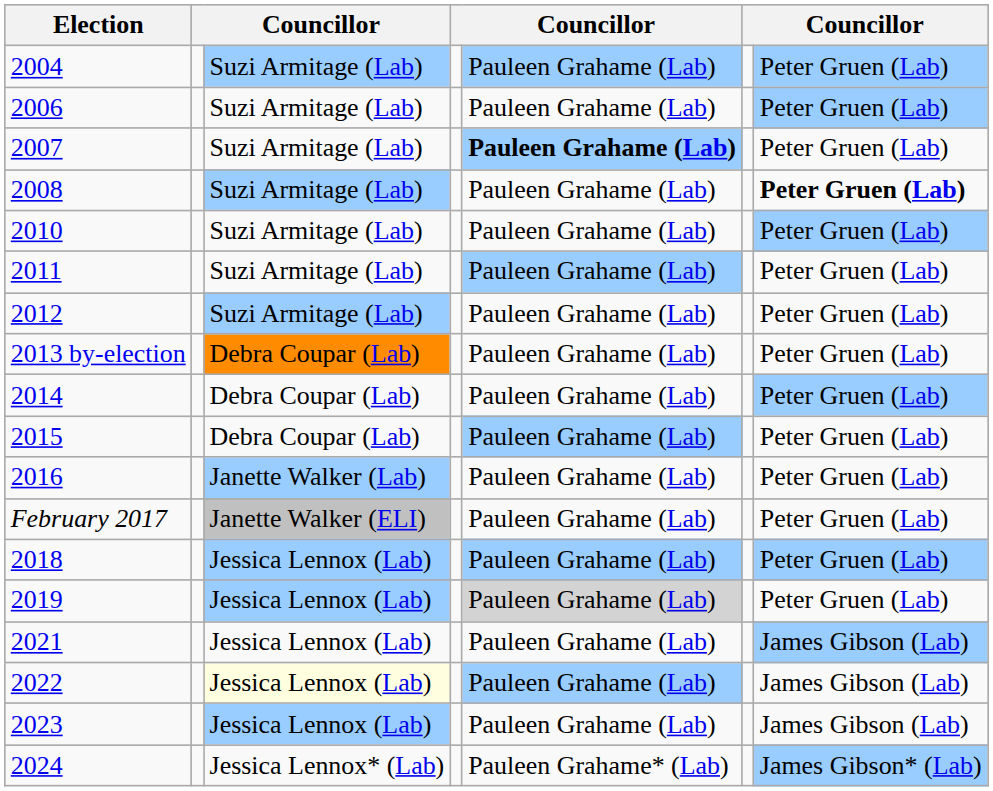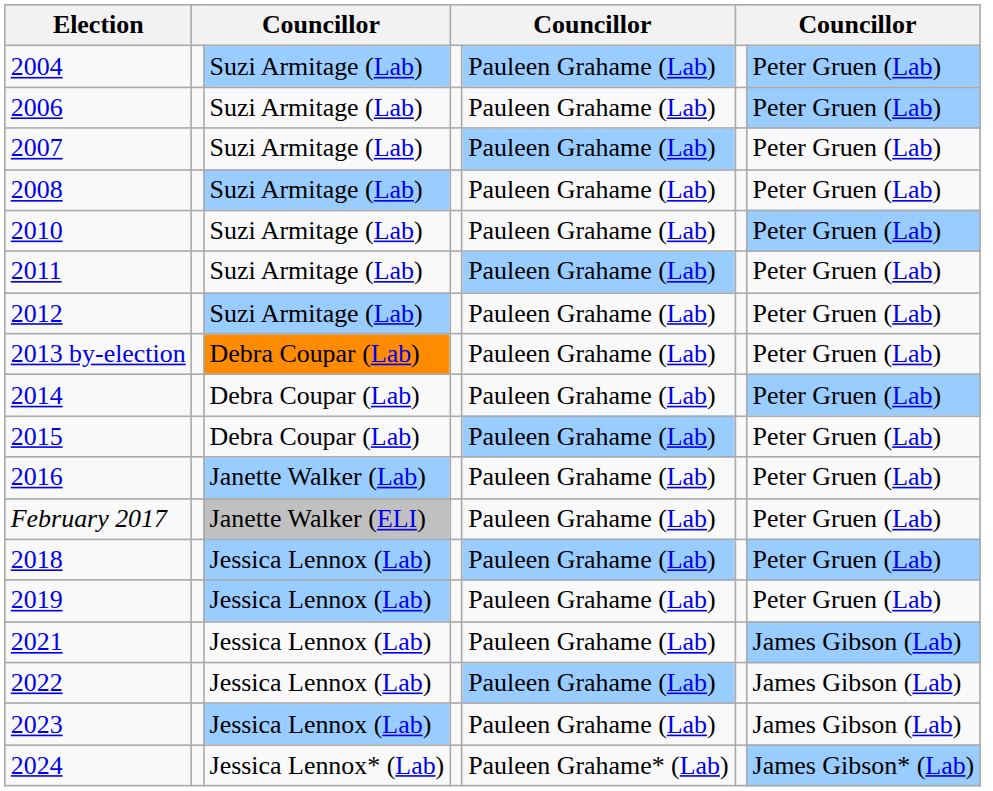(602, 148) bold -> (592, 148) normal
(863, 189) bold -> (847, 189) normal
(592, 600) lightgrey background -> (592, 600) no background
(320, 682) lightyellow background -> (320, 682) no background
